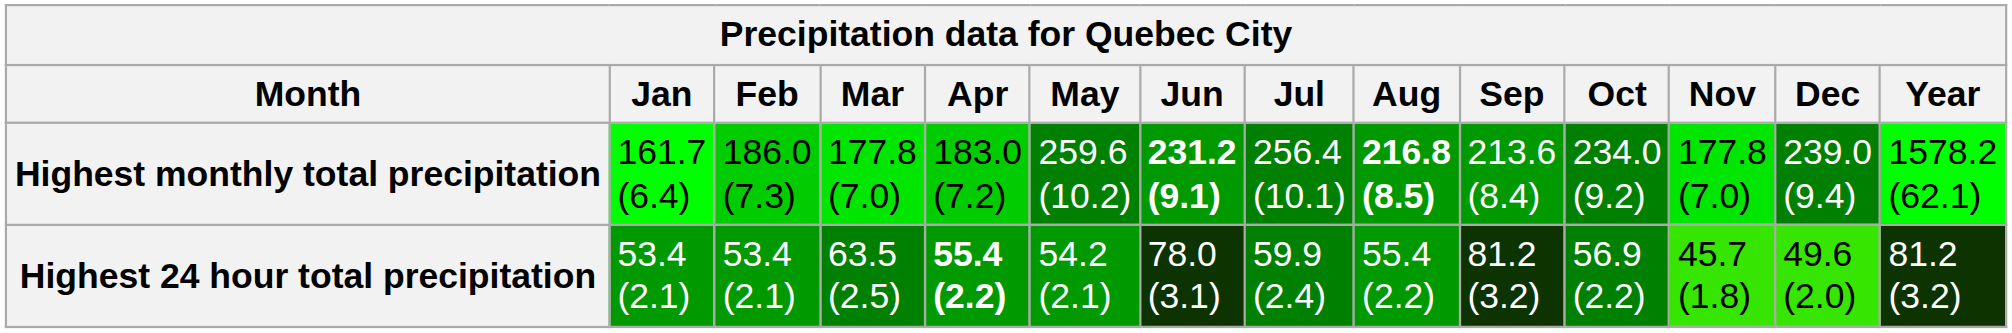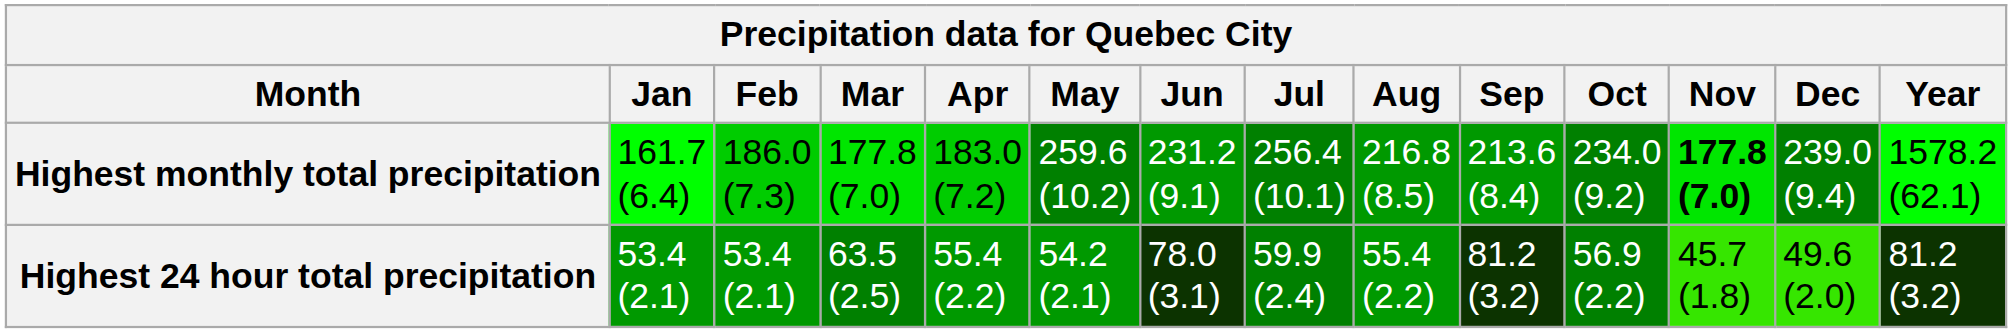(1192, 174) bold -> (1192, 174) normal
(1407, 174) bold -> (1407, 174) normal
(1722, 174) normal -> (1722, 174) bold
(970, 275) bold -> (970, 275) normal
